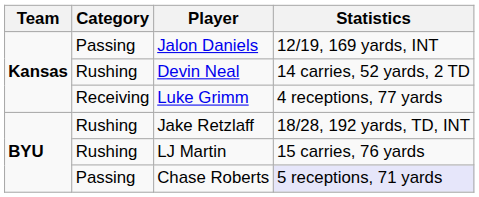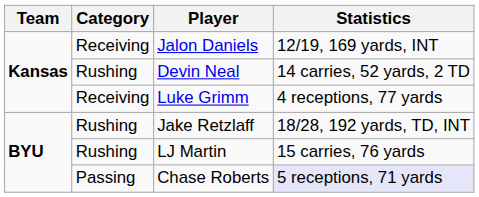(106, 45) Passing -> (113, 45) Receiving
